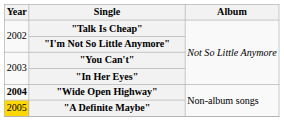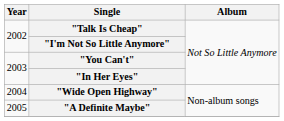(17, 92) bold -> (17, 92) normal
(17, 108) gold background -> (17, 108) no background
